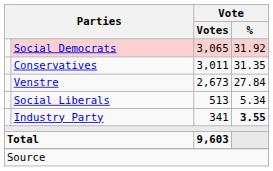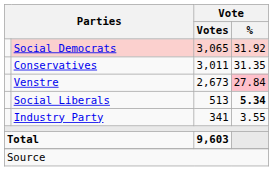(250, 83) no background -> (250, 83) pink background
(253, 100) normal -> (253, 100) bold
(253, 117) bold -> (253, 117) normal
